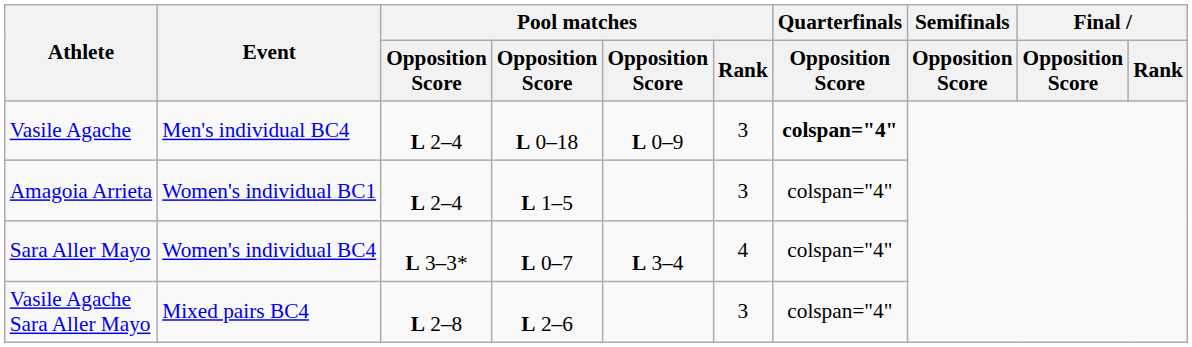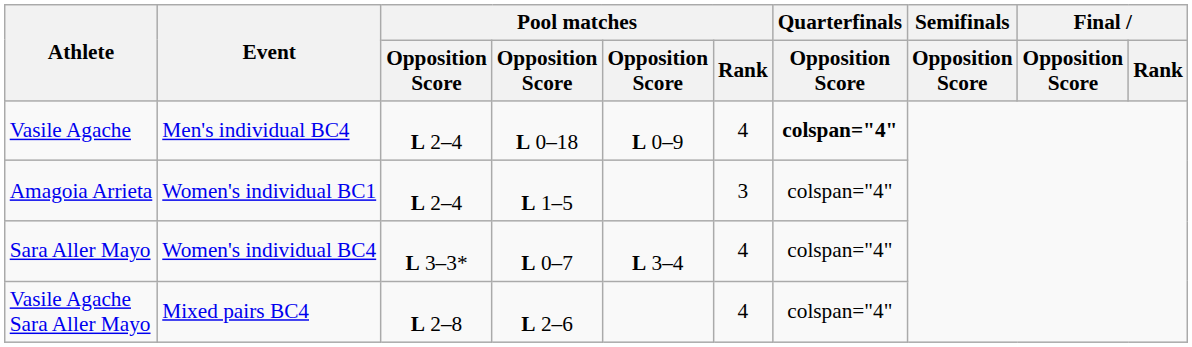(743, 130) 3 -> (743, 130) 4
(743, 311) 3 -> (743, 311) 4
